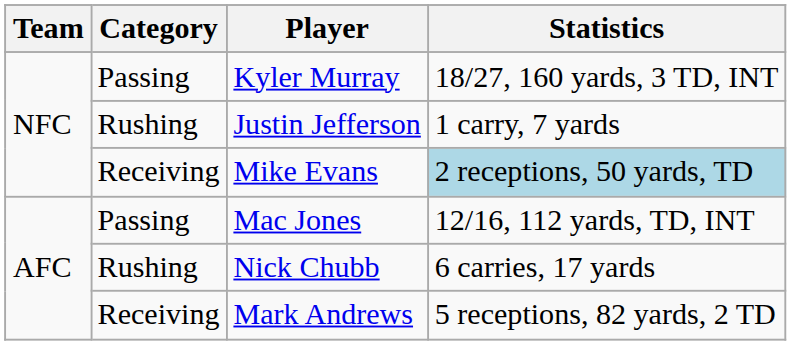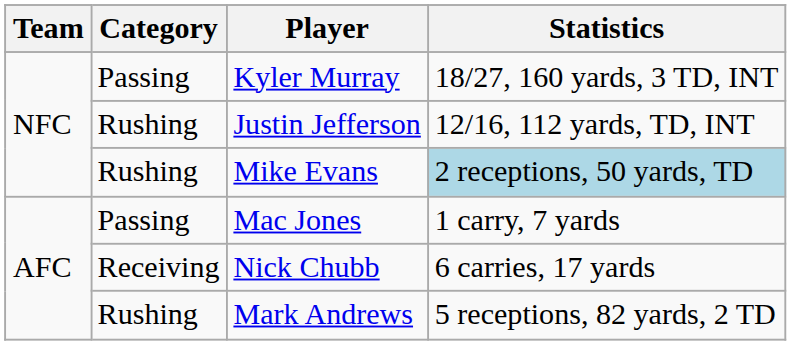(527, 123) 1 carry, 7 yards -> (595, 123) 12/16, 112 yards, TD, INT
(159, 171) Receiving -> (148, 171) Rushing
(595, 219) 12/16, 112 yards, TD, INT -> (527, 219) 1 carry, 7 yards
(148, 266) Rushing -> (159, 266) Receiving
(159, 314) Receiving -> (148, 314) Rushing
